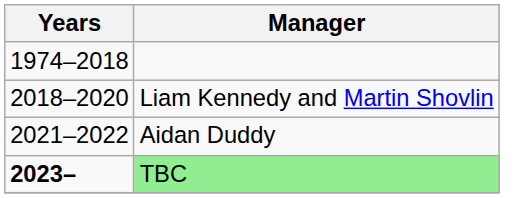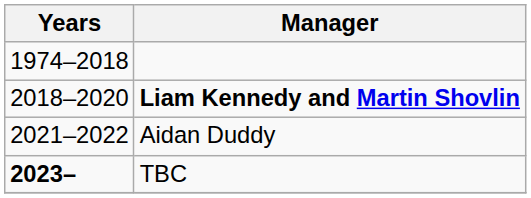(317, 98) normal -> (330, 98) bold
(163, 173) lightgreen background -> (163, 173) no background
